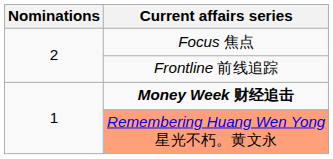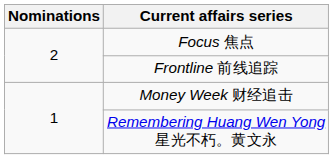(216, 95) bold -> (216, 95) normal
(216, 130) lightsalmon background -> (216, 130) no background
